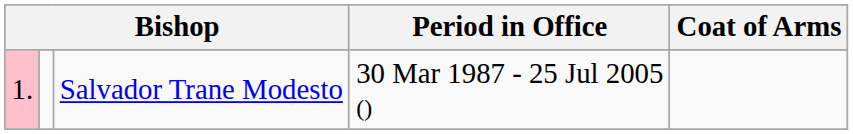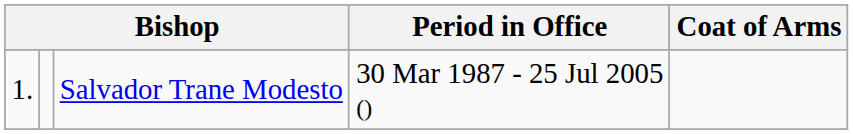(22, 89) pink background -> (22, 89) no background
